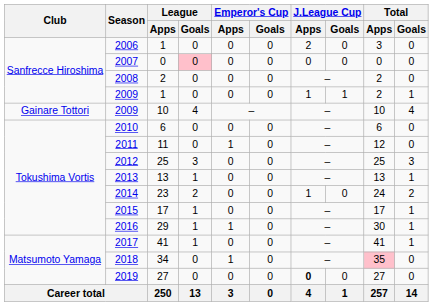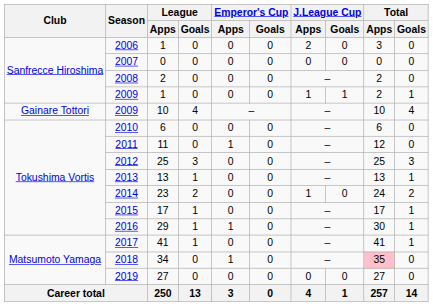(195, 62) pink background -> (195, 62) no background
(308, 276) bold -> (308, 276) normal
